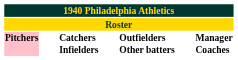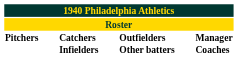(22, 38) pink background -> (22, 38) no background
